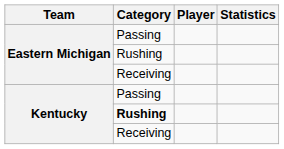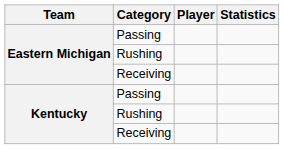(141, 113) bold -> (139, 113) normal
